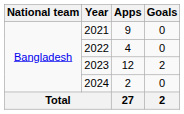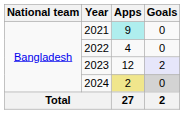(128, 30) no background -> (128, 30) paleturquoise background
(162, 65) no background -> (162, 65) lavender background
(128, 83) no background -> (128, 83) khaki background
(162, 83) no background -> (162, 83) lightgrey background
